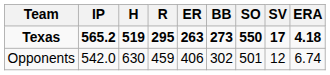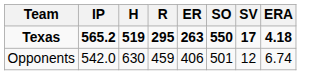- column: (221, 15)
